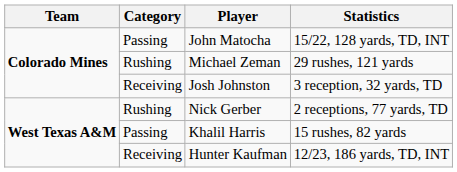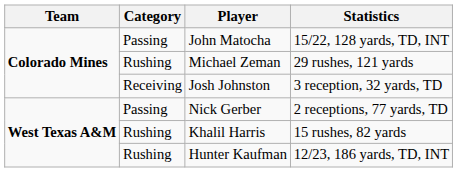(147, 108) Rushing -> (145, 108) Passing
(145, 132) Passing -> (147, 132) Rushing
(152, 155) Receiving -> (147, 155) Rushing
